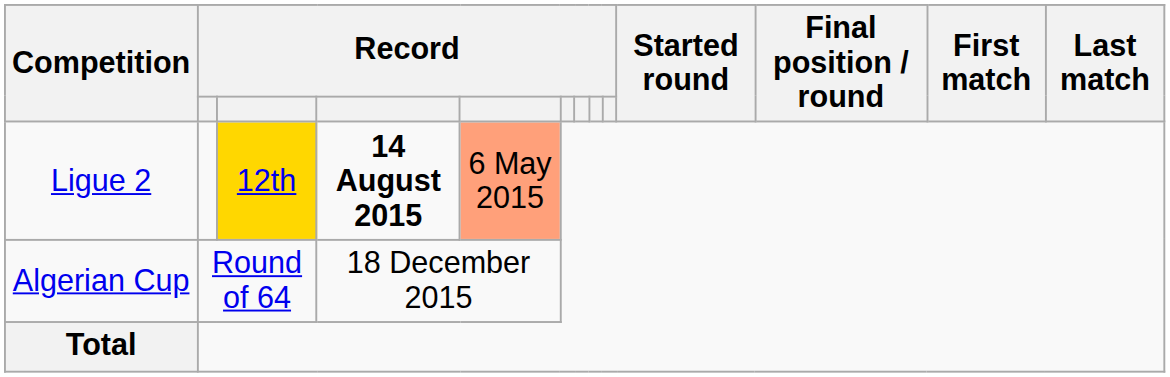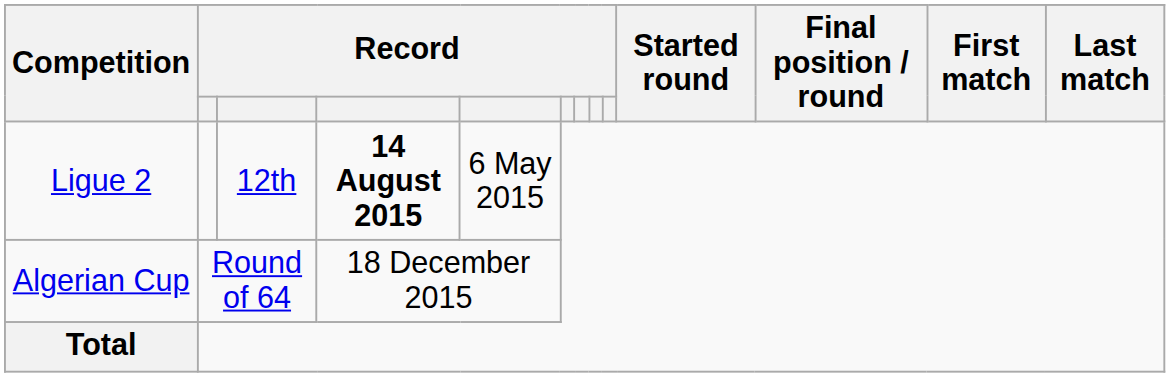(267, 180) gold background -> (267, 180) no background
(510, 180) lightsalmon background -> (510, 180) no background
